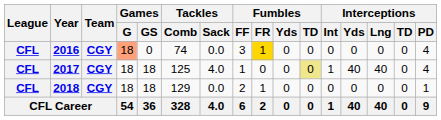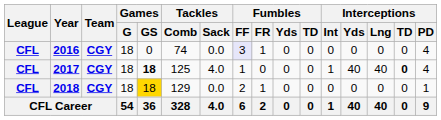(127, 50) lightsalmon background -> (127, 50) no background
(242, 50) no background -> (242, 50) lavender background
(263, 50) gold background -> (263, 50) no background
(149, 69) normal -> (149, 69) bold
(310, 69) khaki background -> (310, 69) no background
(405, 69) normal -> (405, 69) bold
(149, 87) no background -> (149, 87) gold background
